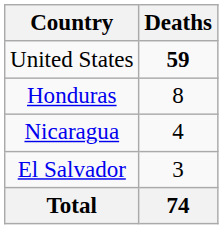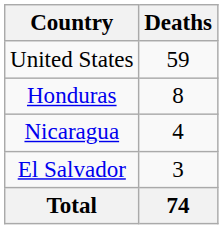(178, 59) bold -> (178, 59) normal
